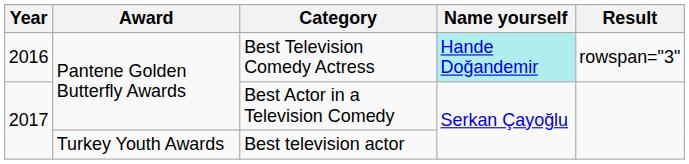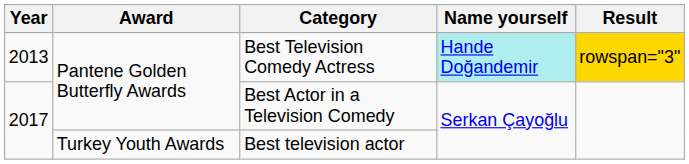(29, 57) 2016 -> (29, 57) 2013
(630, 57) no background -> (630, 57) gold background
